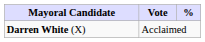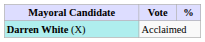(46, 29) no background -> (46, 29) paleturquoise background
